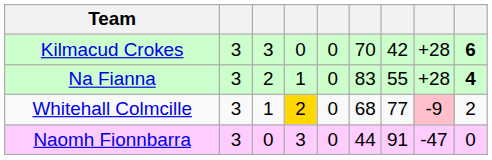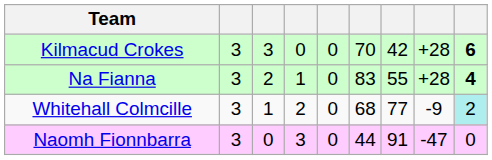(301, 109) gold background -> (301, 109) no background
(434, 109) pink background -> (434, 109) no background
(470, 109) no background -> (470, 109) paleturquoise background
